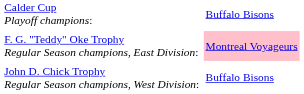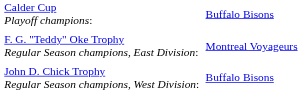(252, 46) pink background -> (252, 46) no background
